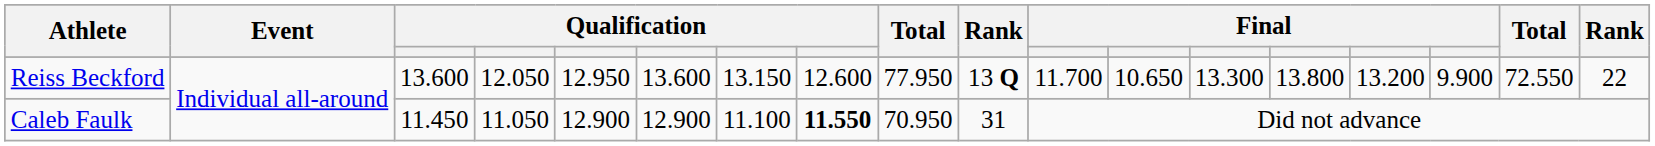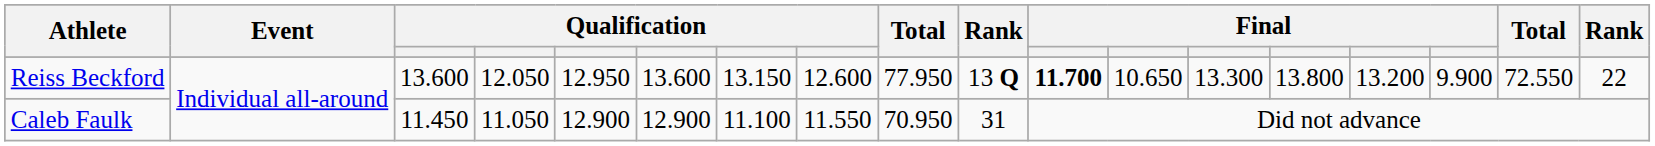(1068, 78) normal -> (1068, 78) bold
(837, 119) bold -> (838, 119) normal
